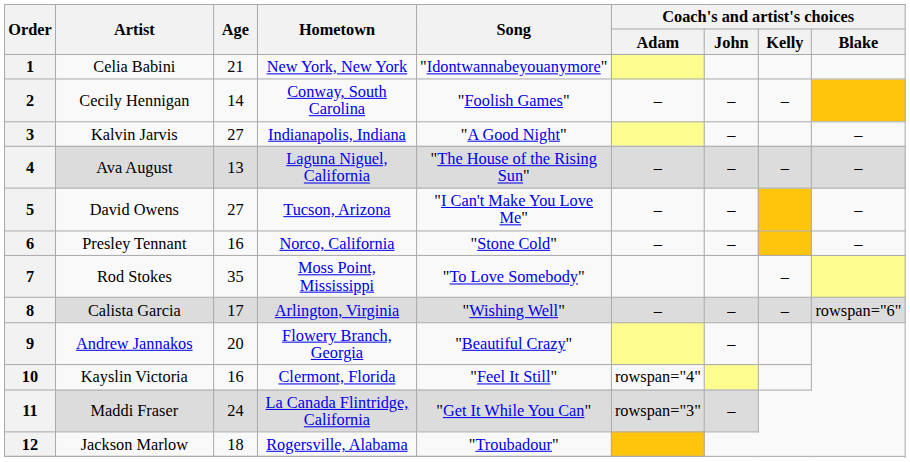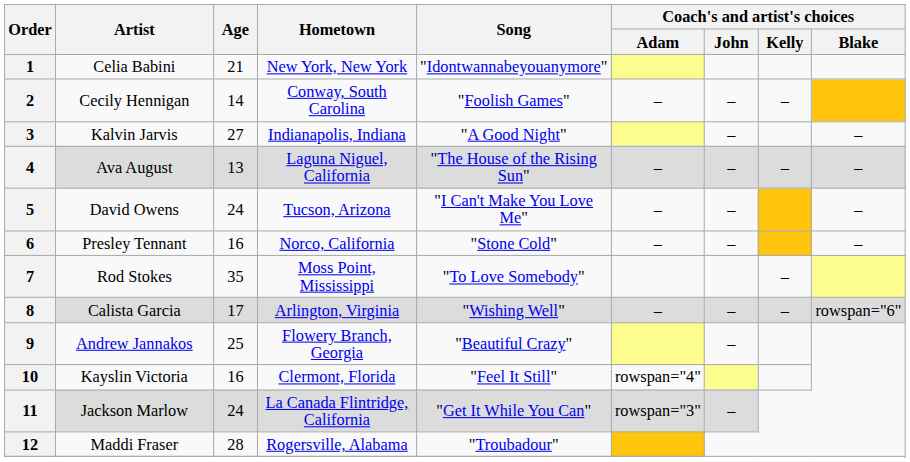(235, 209) 27 -> (235, 209) 24
(235, 344) 20 -> (235, 344) 25
(134, 411) Maddi Fraser -> (134, 411) Jackson Marlow
(134, 444) Jackson Marlow -> (134, 444) Maddi Fraser
(235, 444) 18 -> (235, 444) 28
